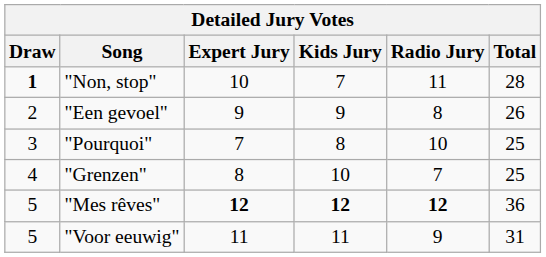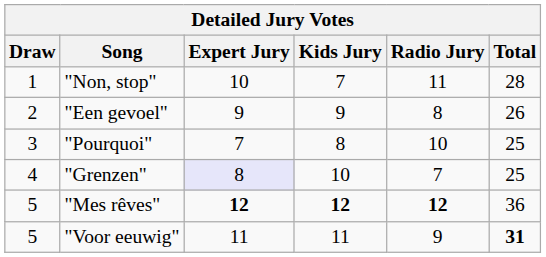(32, 81) bold -> (32, 81) normal
(239, 174) no background -> (239, 174) lavender background
(515, 236) normal -> (515, 236) bold
